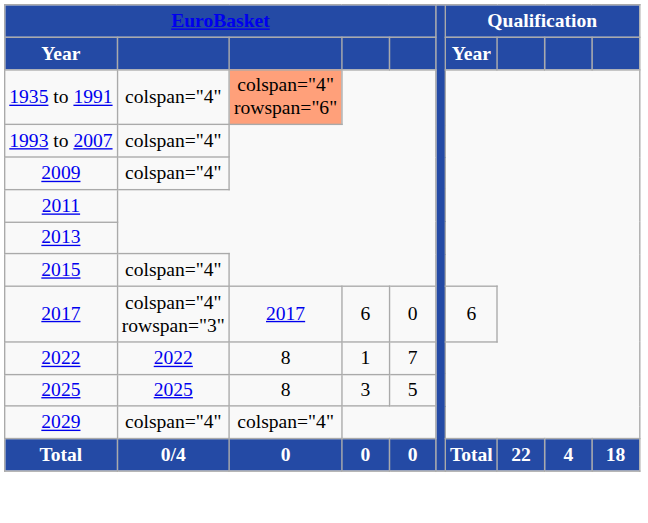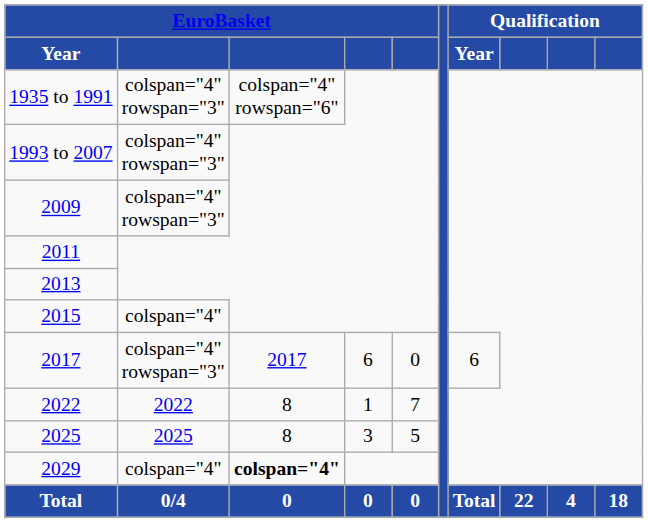(173, 97) colspan="4" -> (173, 97) colspan="4" rowspan="3"
(286, 97) lightsalmon background -> (287, 97) no background
(173, 141) colspan="4" -> (173, 152) colspan="4" rowspan="3"
(173, 173) colspan="4" -> (173, 208) colspan="4" rowspan="3"
(286, 422) normal -> (287, 468) bold
